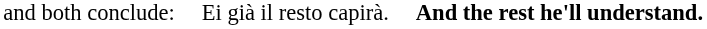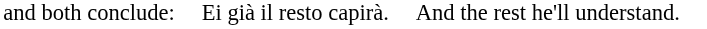(559, 12) bold -> (548, 12) normal
